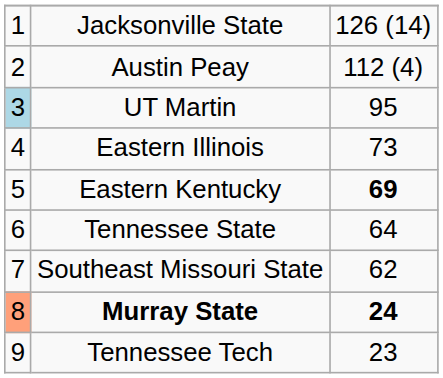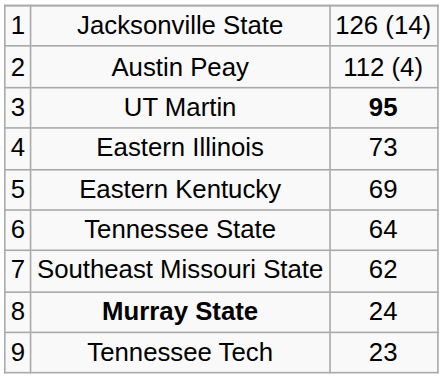(18, 107) lightblue background -> (18, 107) no background
(383, 107) normal -> (383, 107) bold
(383, 189) bold -> (383, 189) normal
(18, 311) lightsalmon background -> (18, 311) no background
(383, 311) bold -> (383, 311) normal
